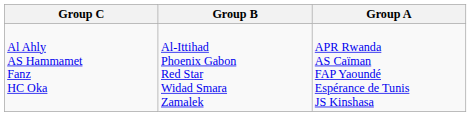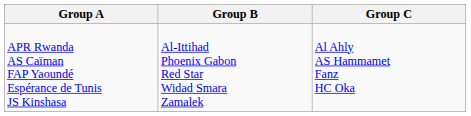columns swapped: (389, 14) <-> (81, 14)
